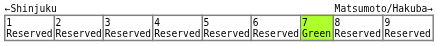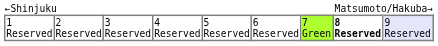(358, 28) normal -> (358, 28) bold
(408, 28) no background -> (408, 28) lavender background
